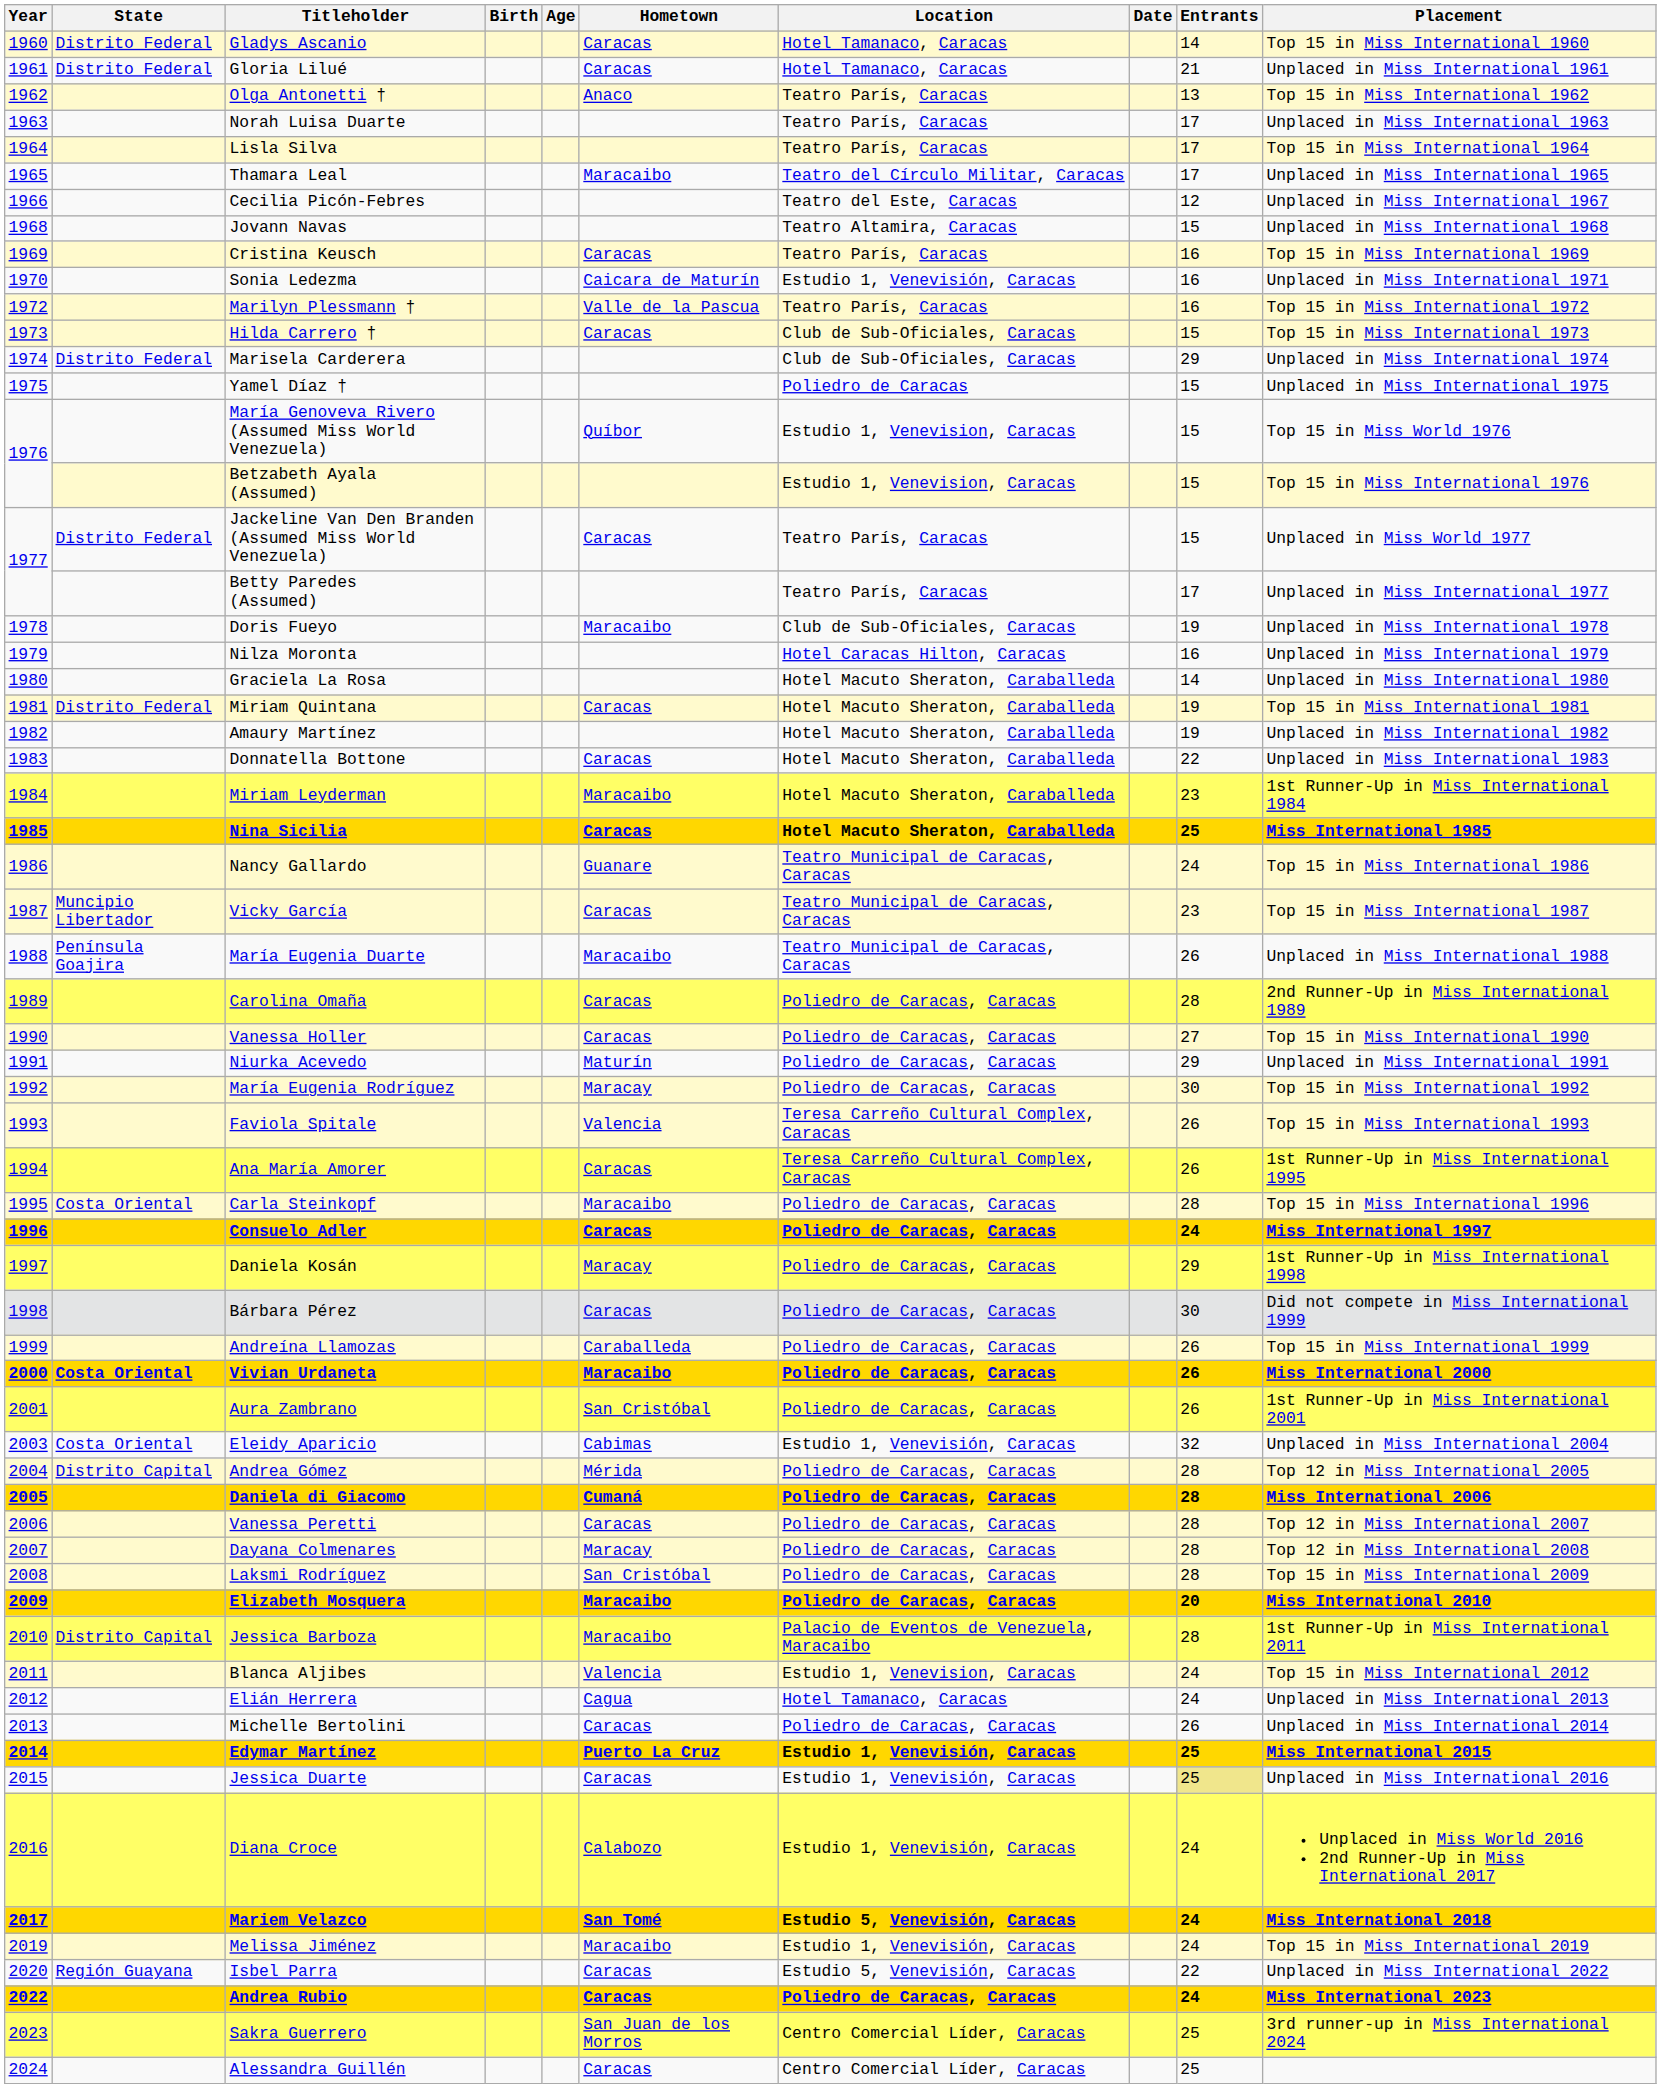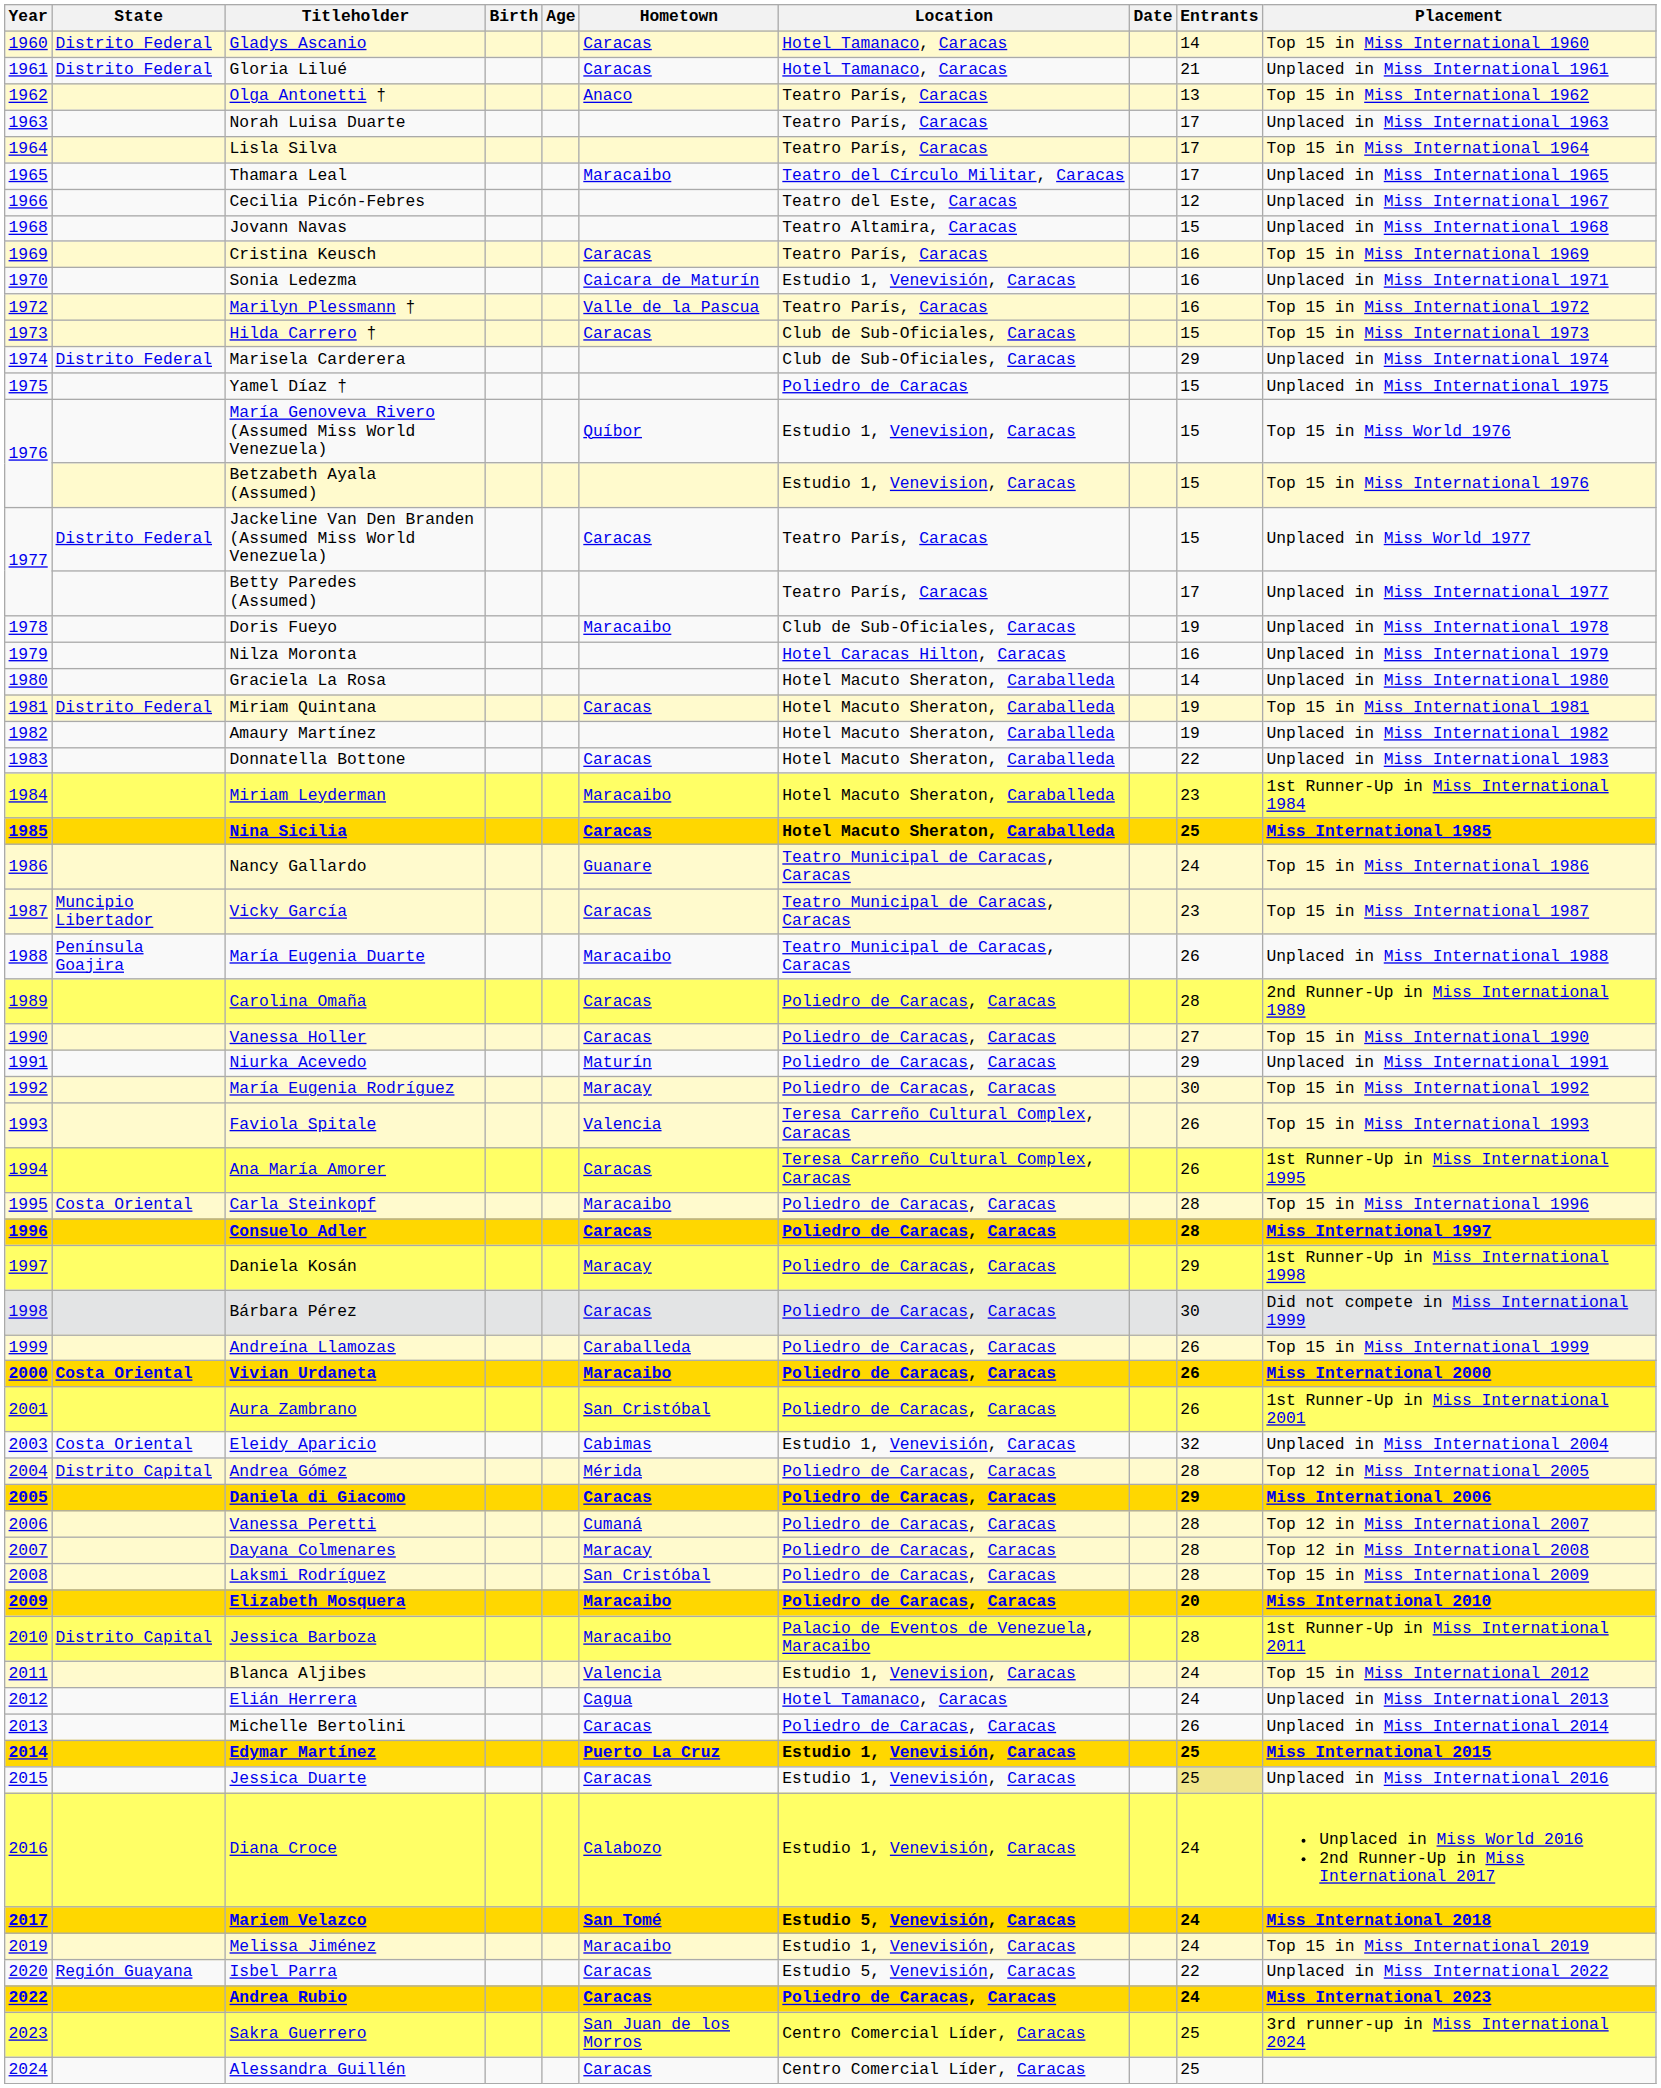(1190, 1232) 24 -> (1190, 1232) 28
(613, 1498) Cumaná -> (618, 1498) Caracas
(1190, 1498) 28 -> (1190, 1498) 29
(618, 1524) Caracas -> (613, 1524) Cumaná
